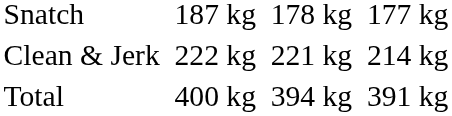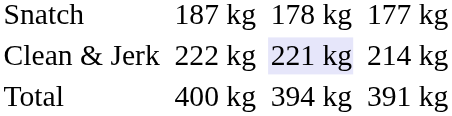(311, 55) no background -> (311, 55) lavender background
